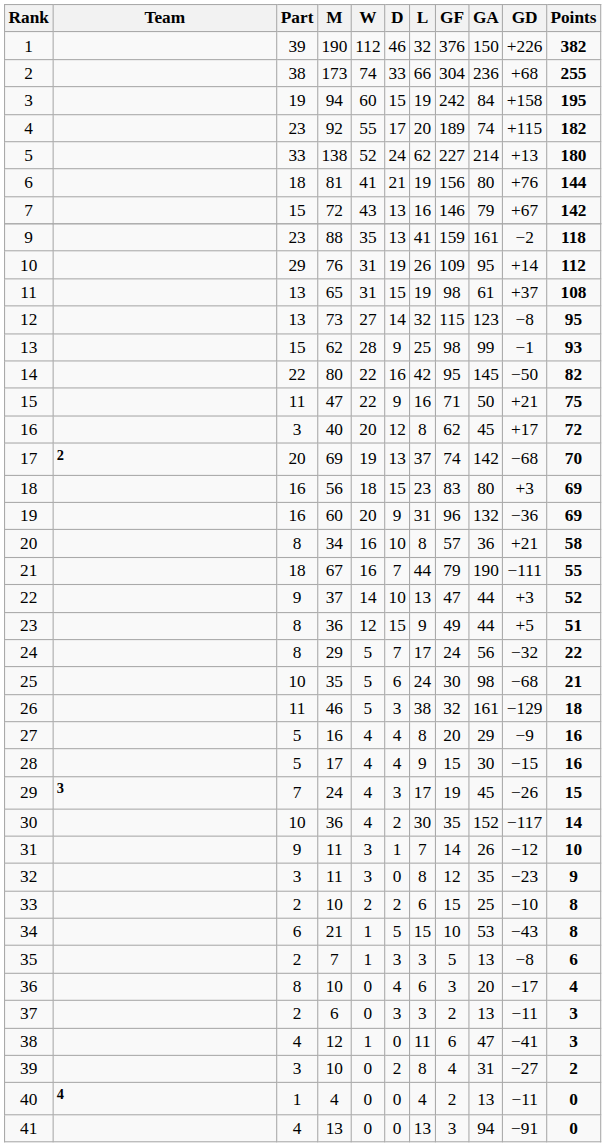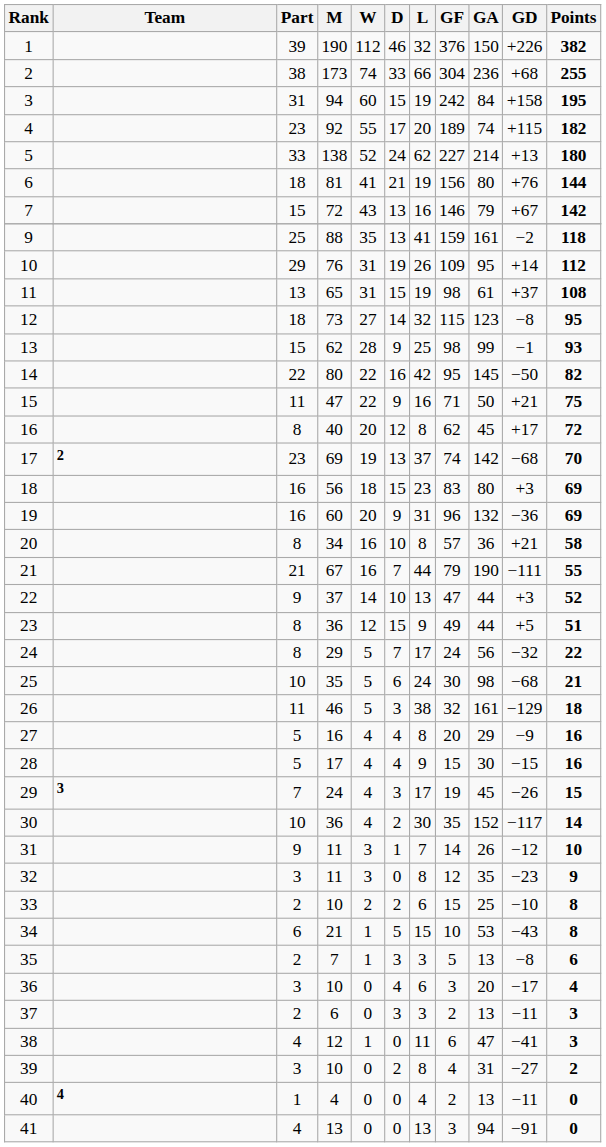(297, 100) 19 -> (297, 100) 31
(297, 237) 23 -> (297, 237) 25
(297, 319) 13 -> (297, 319) 18
(297, 429) 3 -> (297, 429) 8
(297, 459) 20 -> (297, 459) 23
(297, 570) 18 -> (297, 570) 21
(297, 986) 8 -> (297, 986) 3
